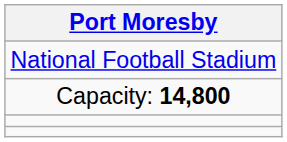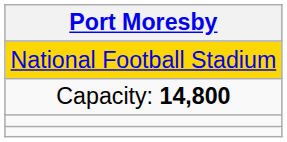(143, 59) no background -> (143, 59) gold background
